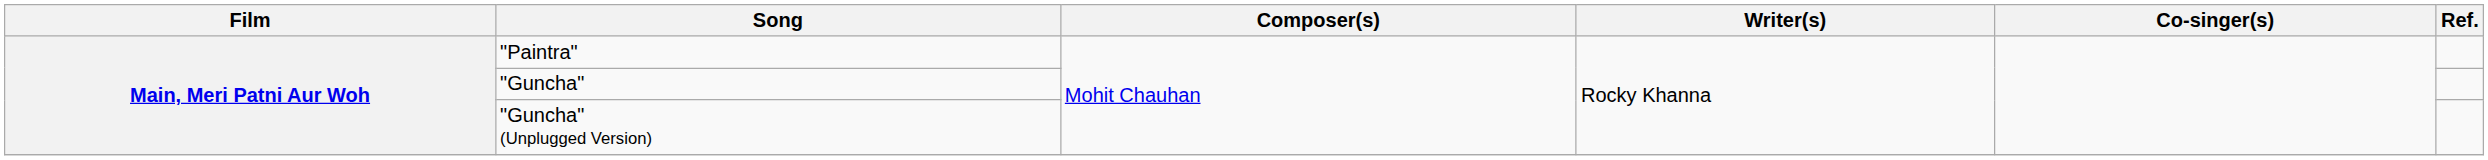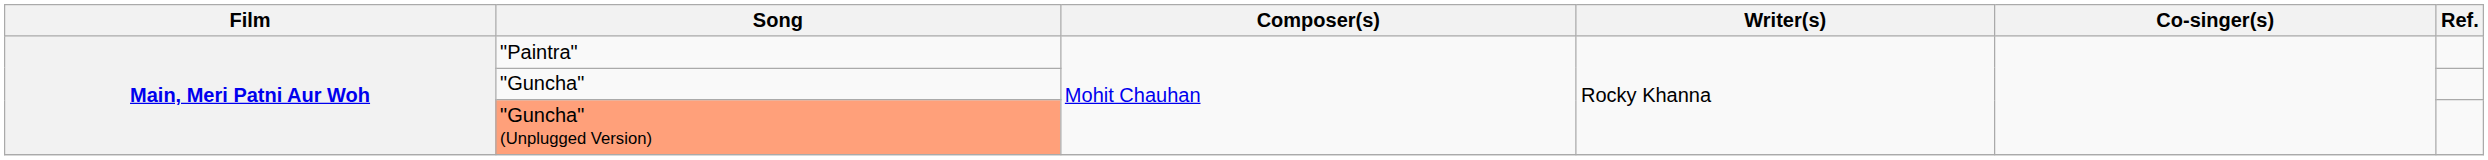(576, 126) no background -> (576, 126) lightsalmon background
